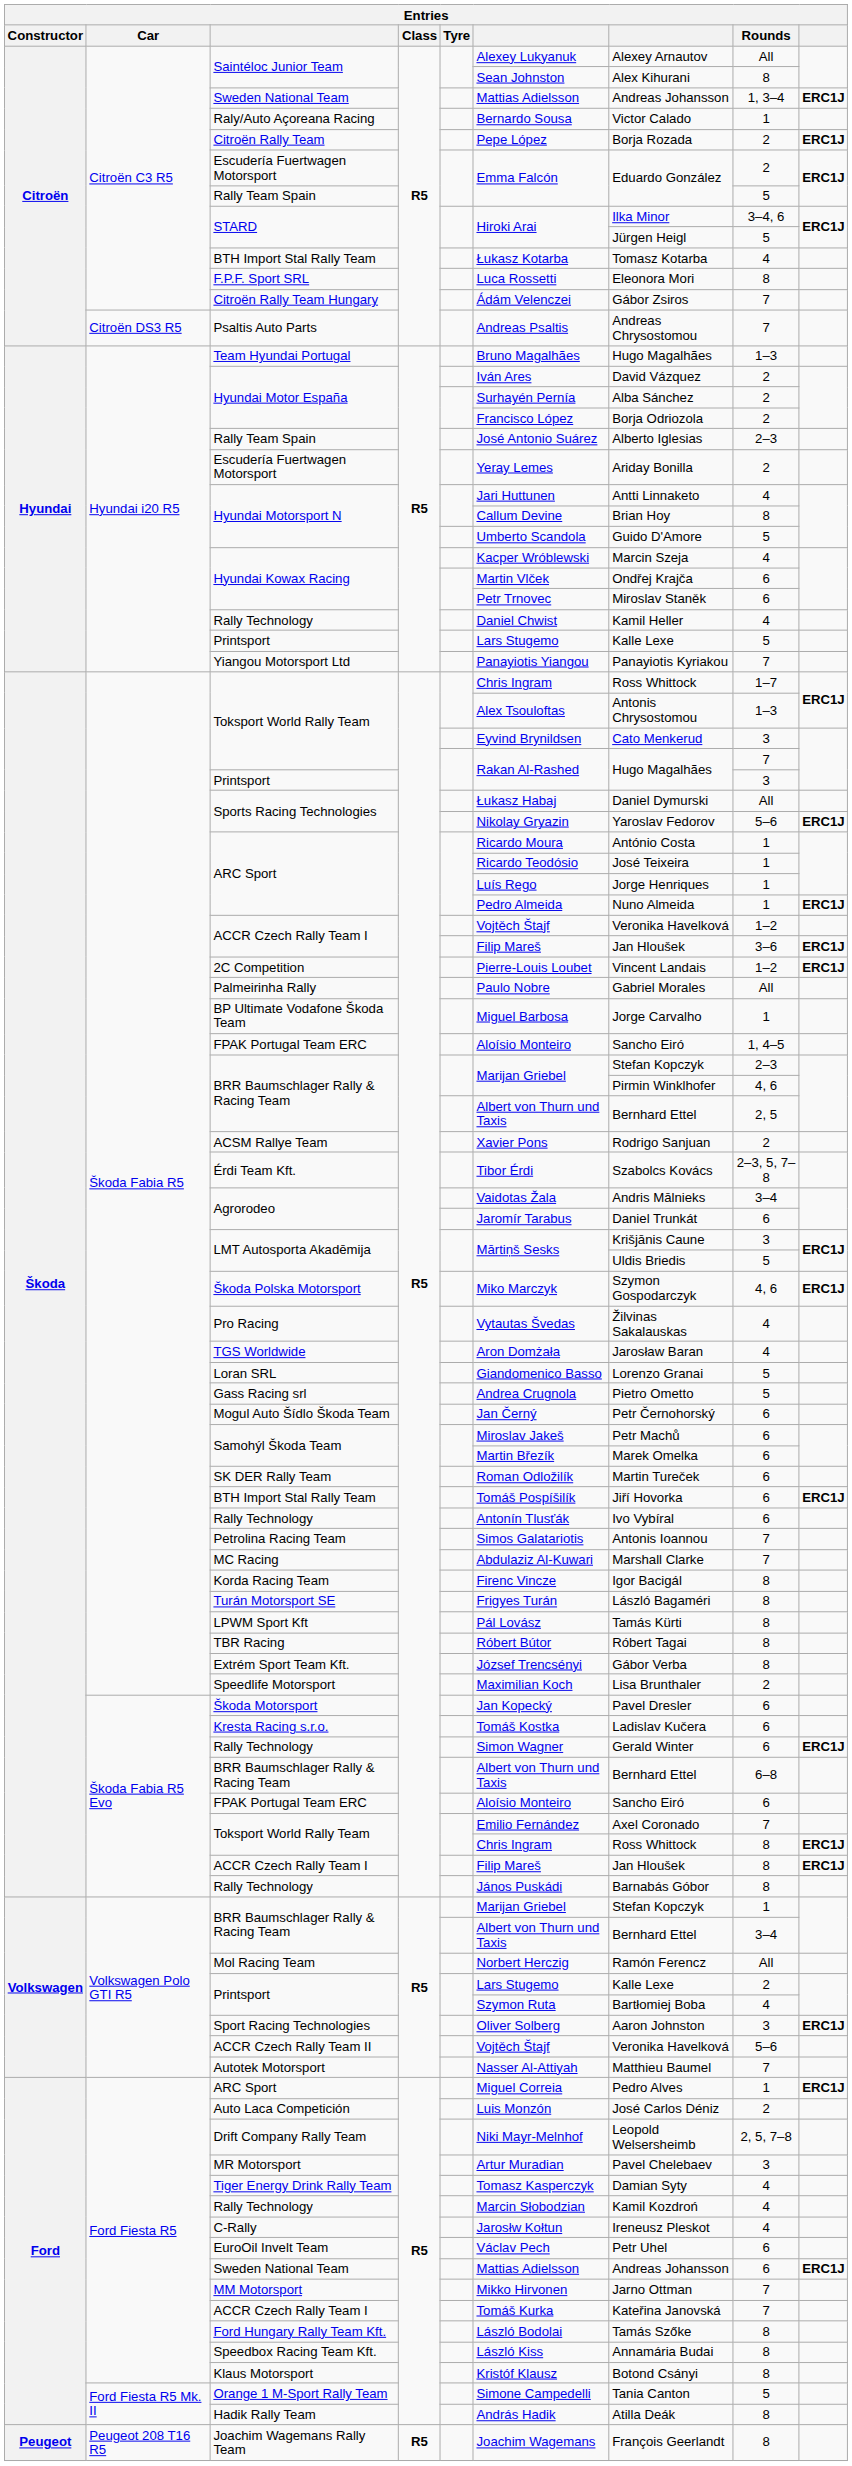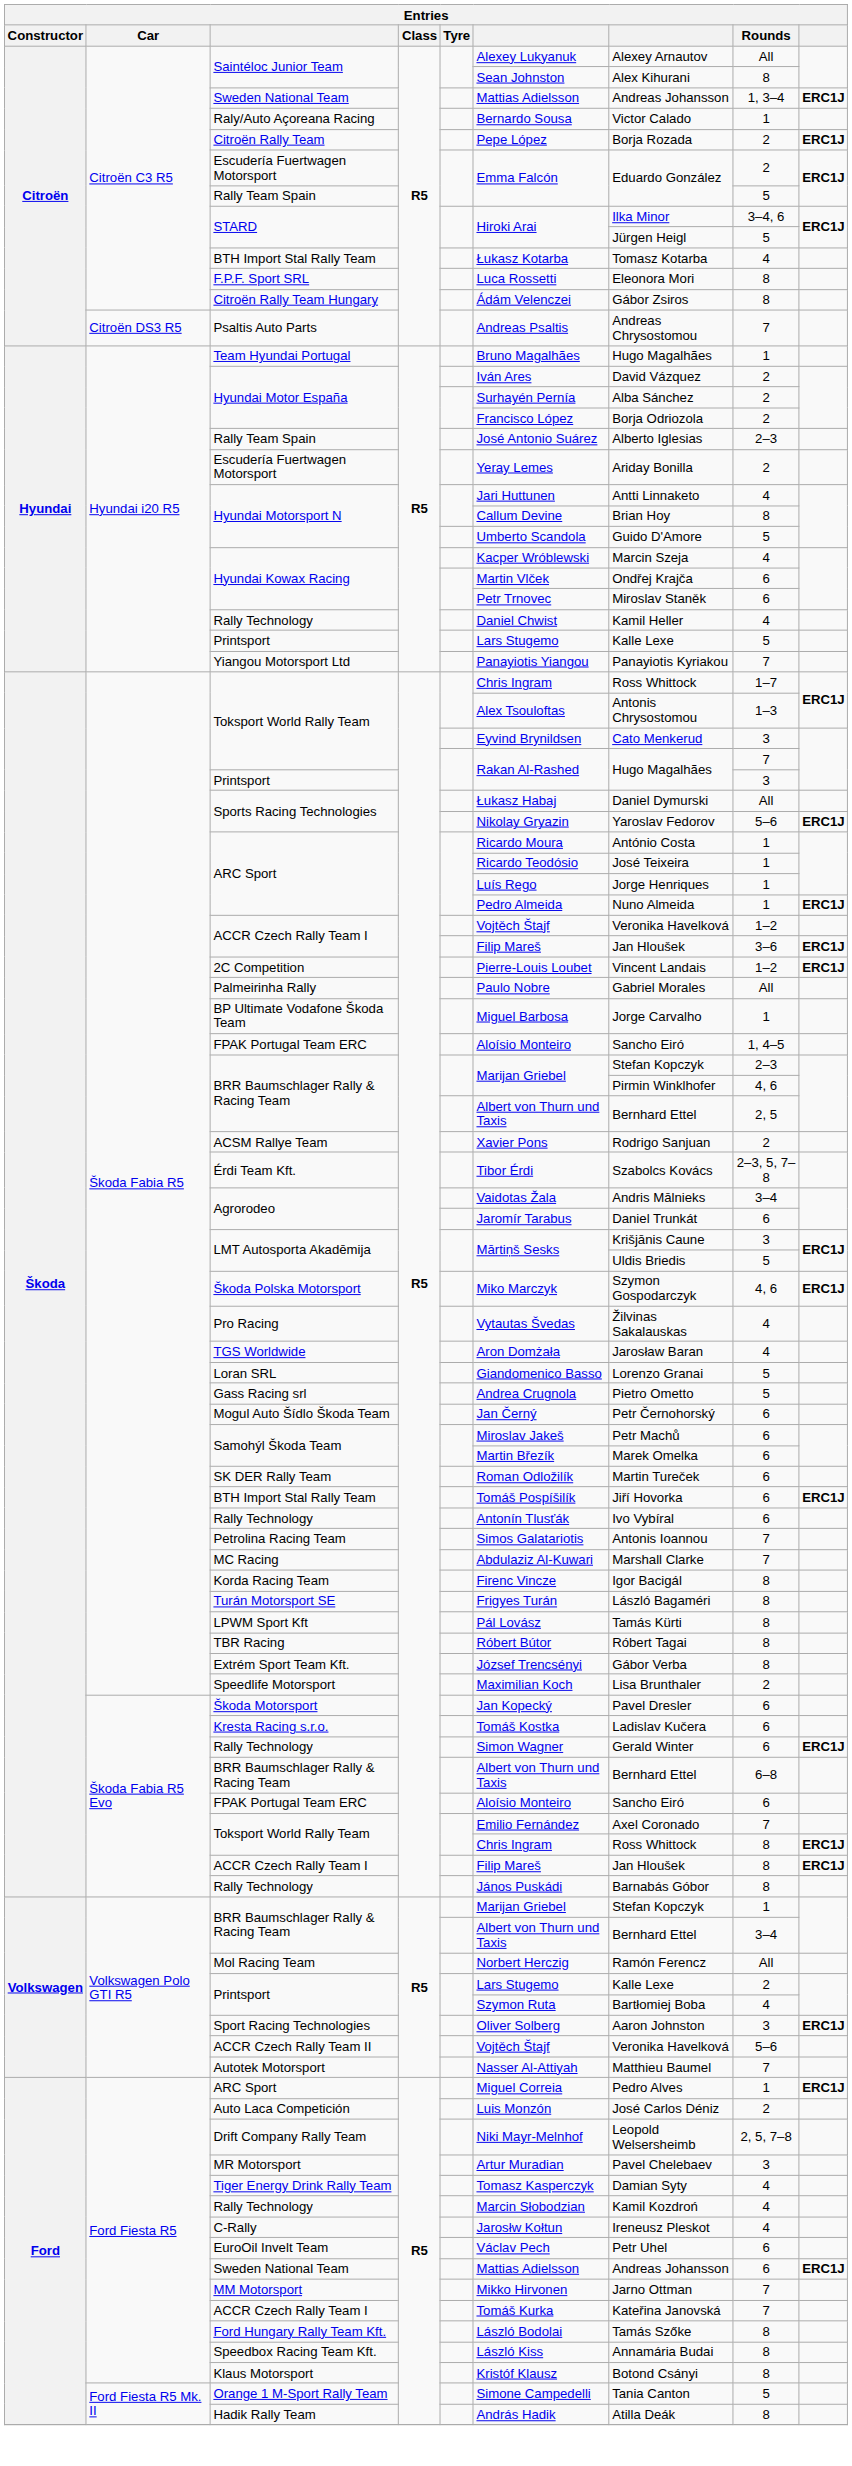(766, 299) 7 -> (766, 299) 8
(766, 355) 1–3 -> (766, 355) 1
- row: (140, 2442)
